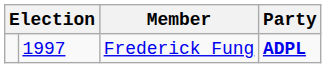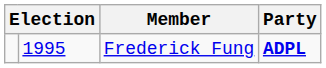(44, 49) 1997 -> (44, 49) 1995
